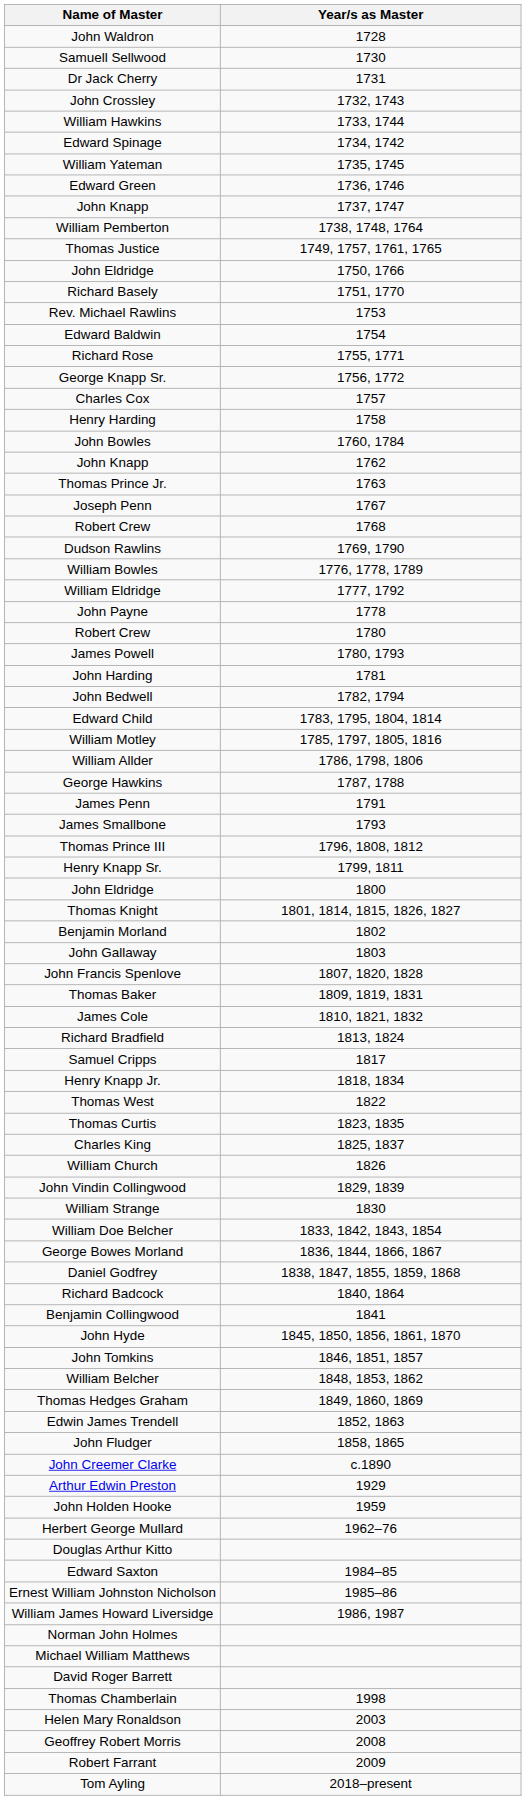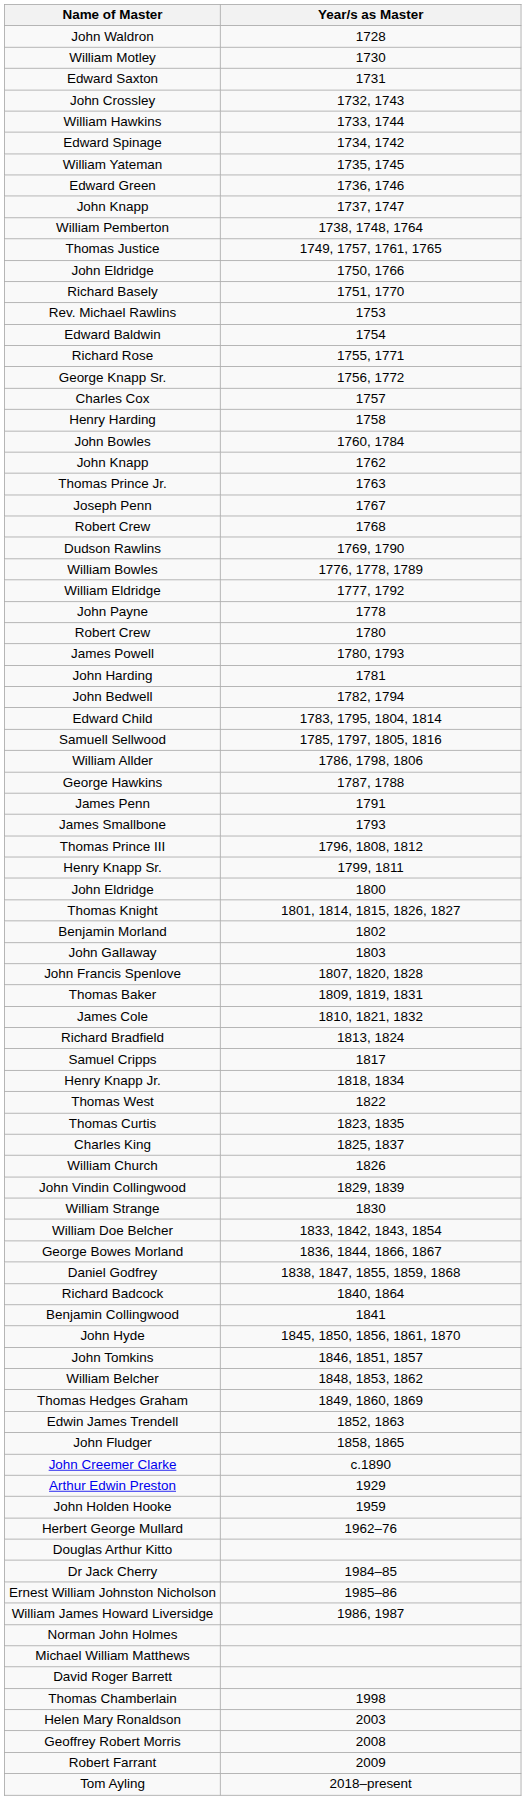(113, 57) Samuell Sellwood -> (113, 57) William Motley
(113, 79) Dr Jack Cherry -> (113, 79) Edward Saxton
(113, 739) William Motley -> (113, 739) Samuell Sellwood
(113, 1571) Edward Saxton -> (113, 1571) Dr Jack Cherry
